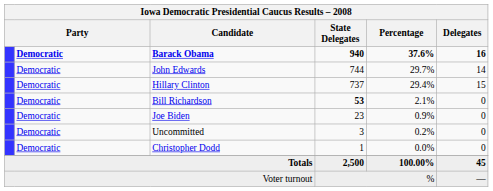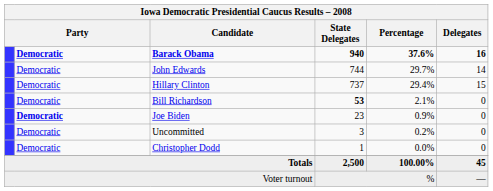(38, 116) normal -> (40, 116) bold
